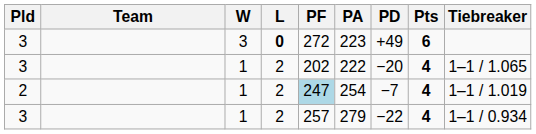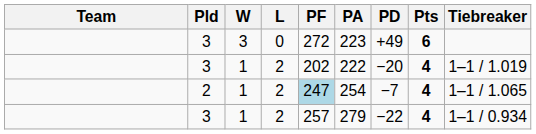columns swapped: (133, 16) <-> (23, 16)
(280, 41) bold -> (280, 41) normal
(488, 66) 1–1 / 1.065 -> (488, 66) 1–1 / 1.019
(488, 91) 1–1 / 1.019 -> (488, 91) 1–1 / 1.065
